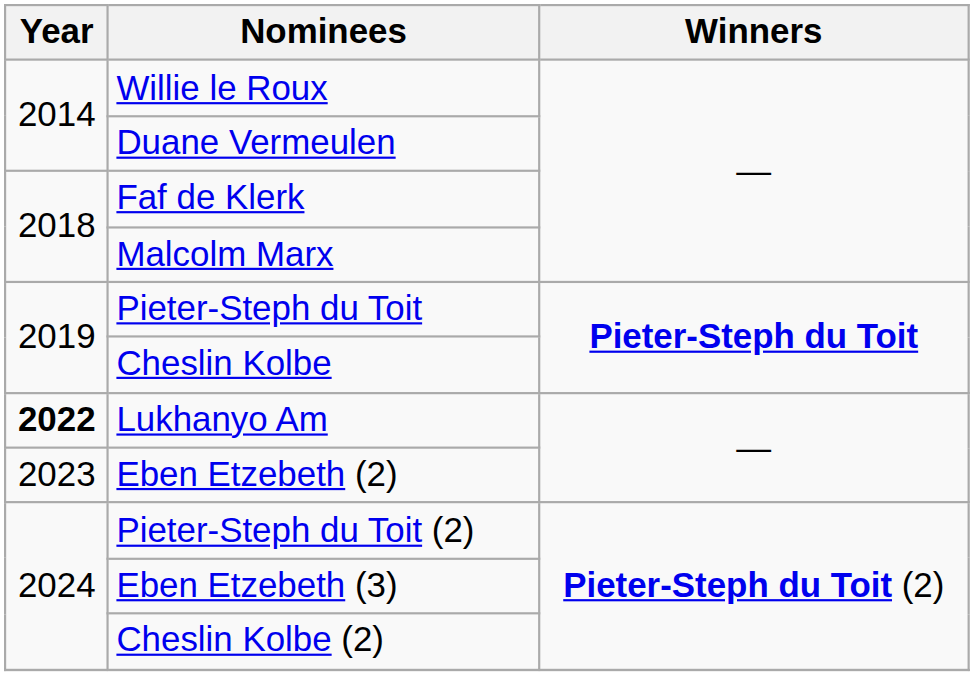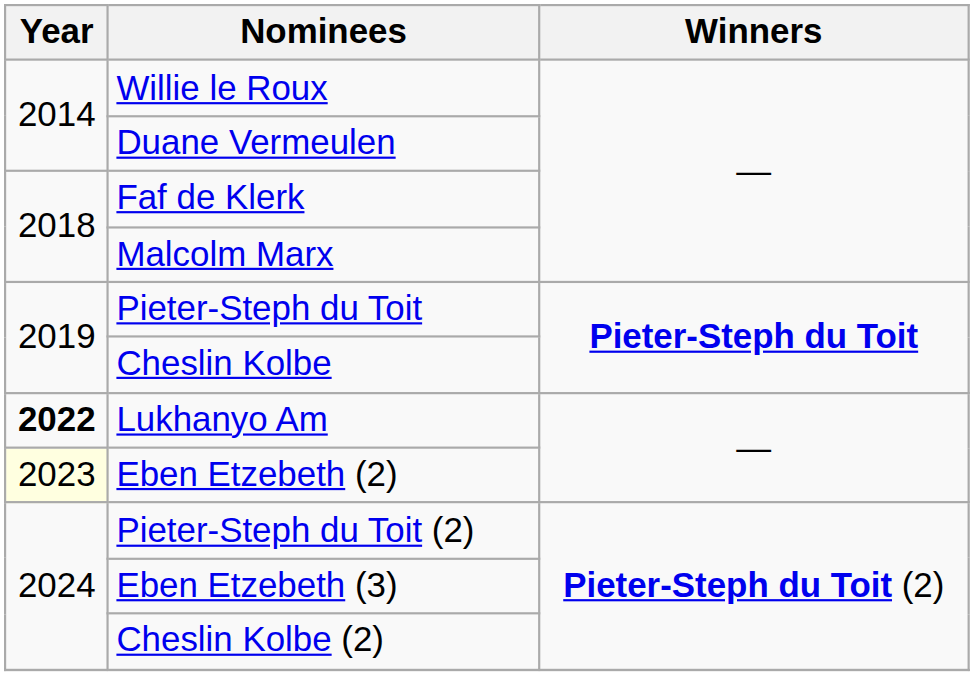(57, 474) no background -> (57, 474) lightyellow background
